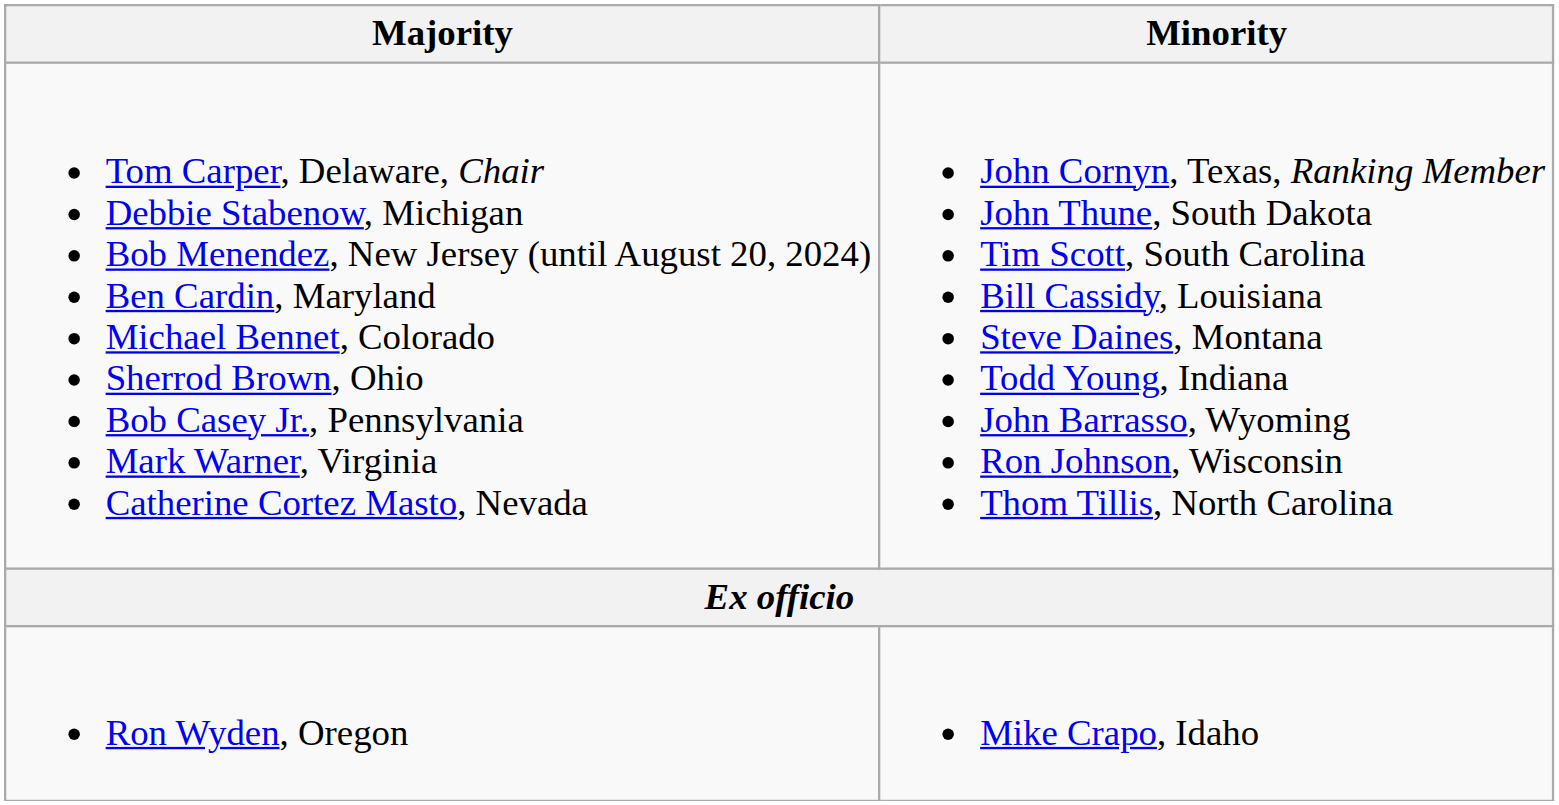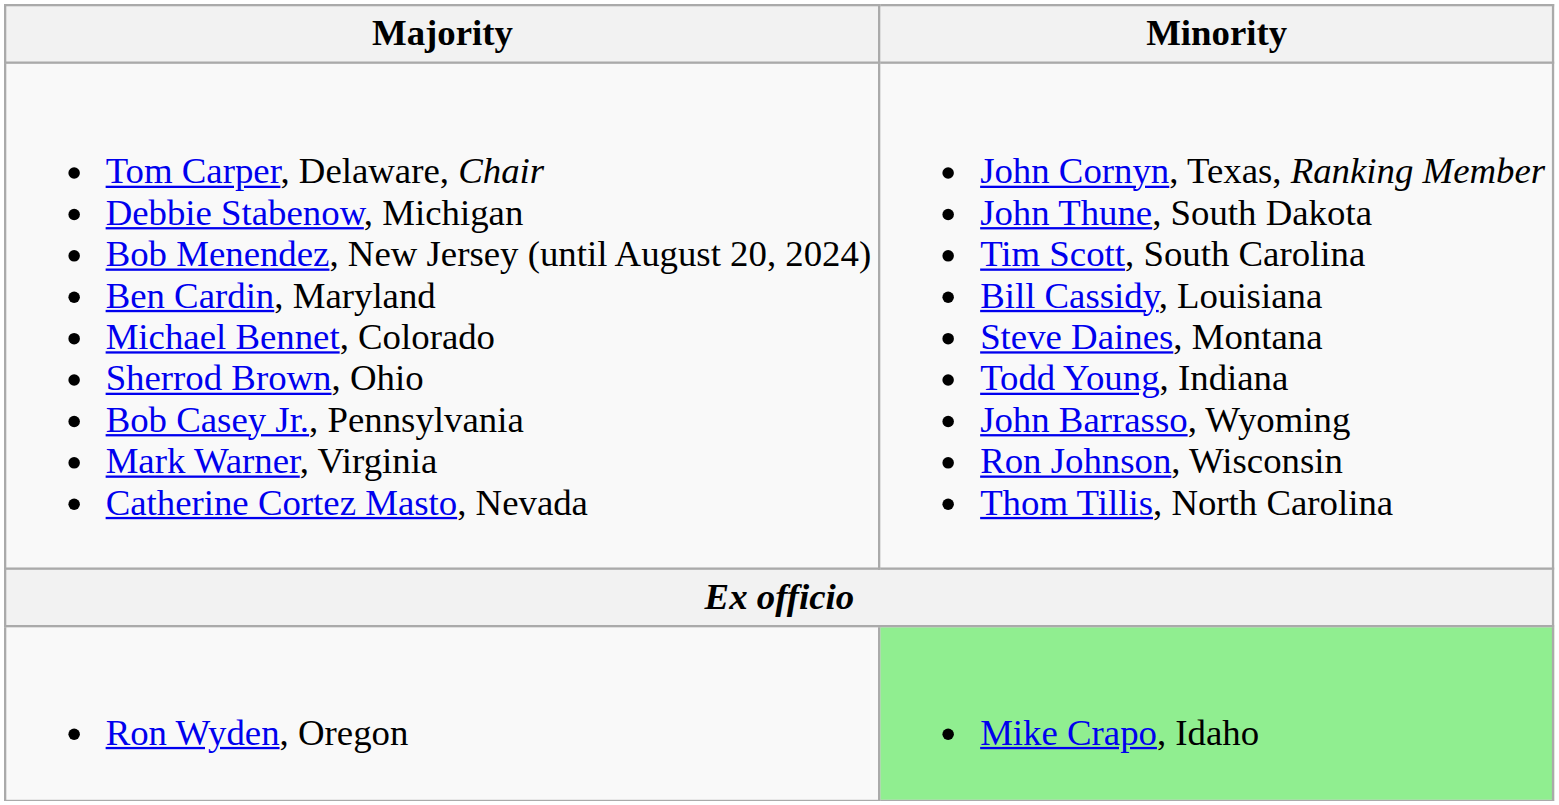(1217, 734) no background -> (1217, 734) lightgreen background
